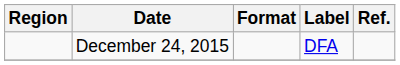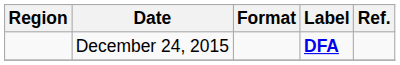(321, 45) normal -> (322, 45) bold
